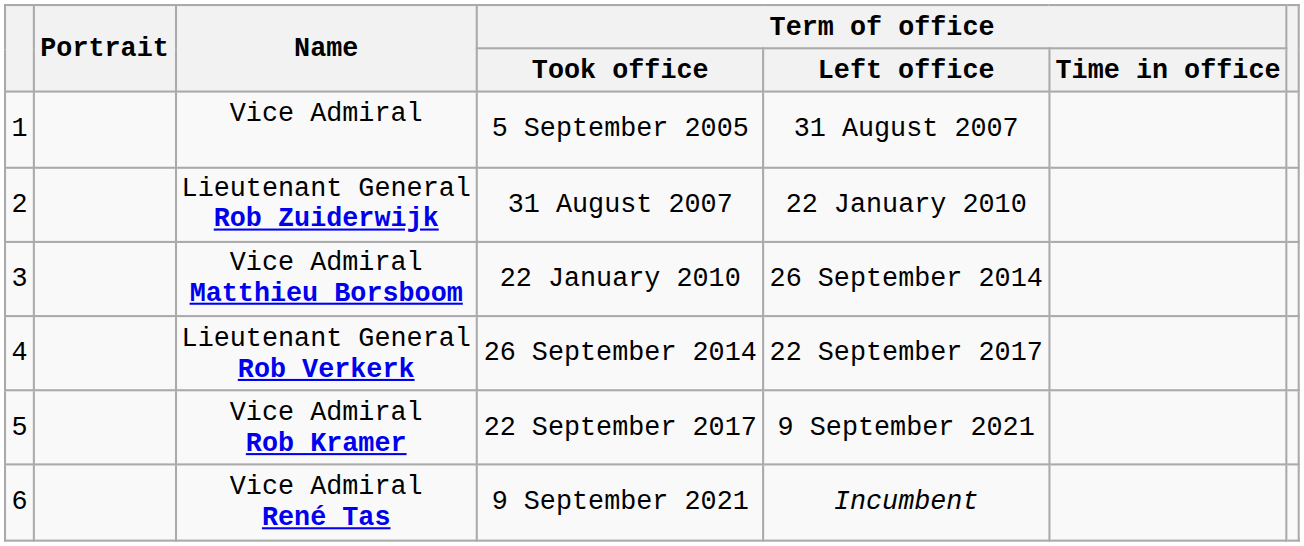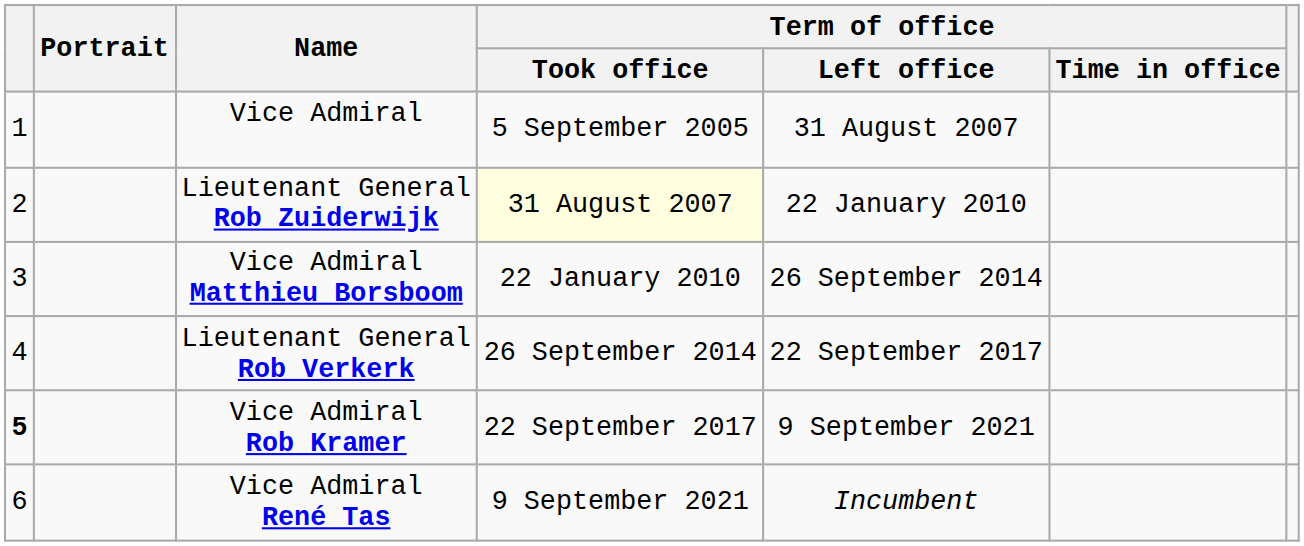(620, 204) no background -> (620, 204) lightyellow background
(19, 428) normal -> (19, 428) bold
